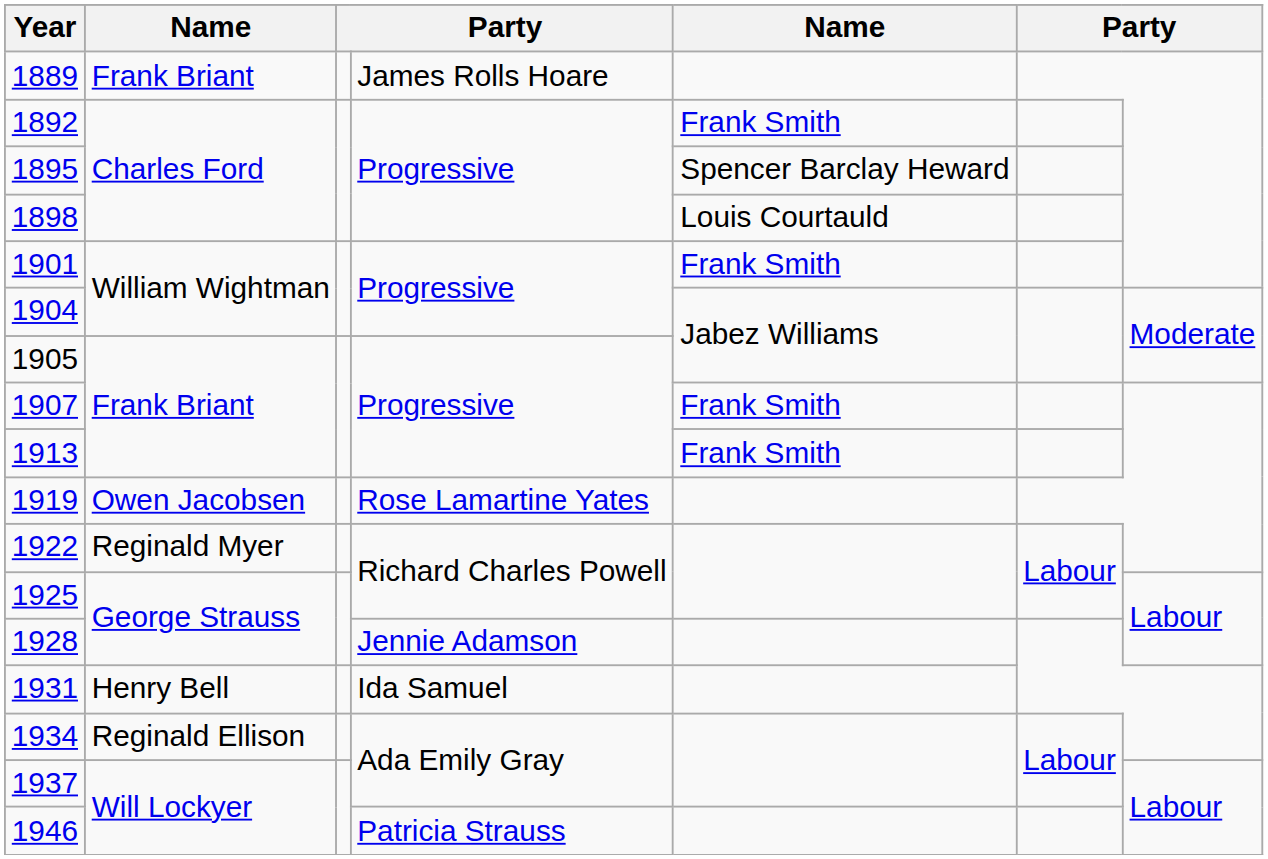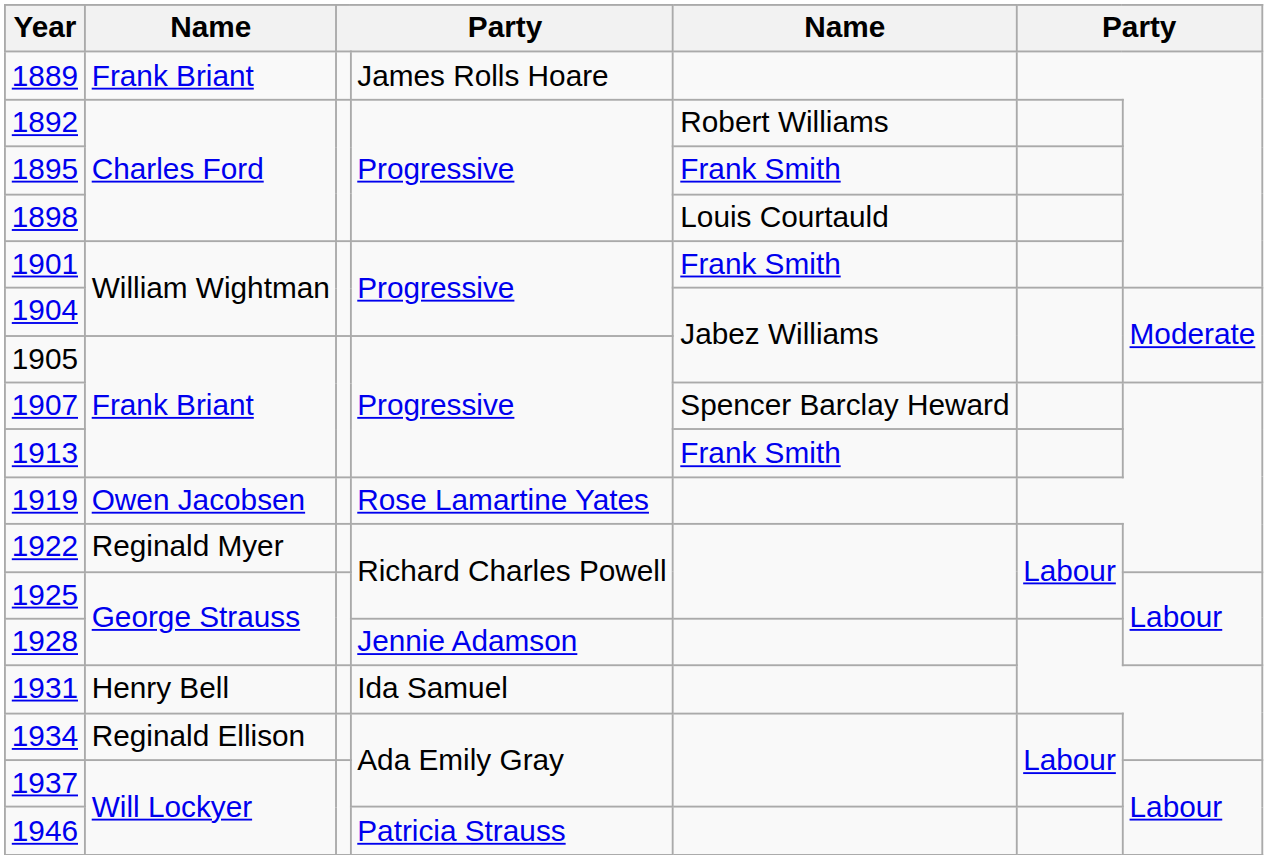(760, 122) Frank Smith -> (784, 122) Robert Williams
(845, 169) Spencer Barclay Heward -> (760, 169) Frank Smith
(760, 405) Frank Smith -> (845, 405) Spencer Barclay Heward
